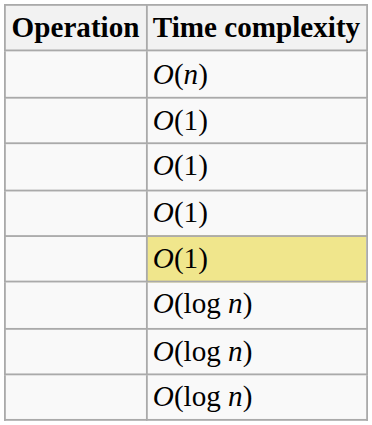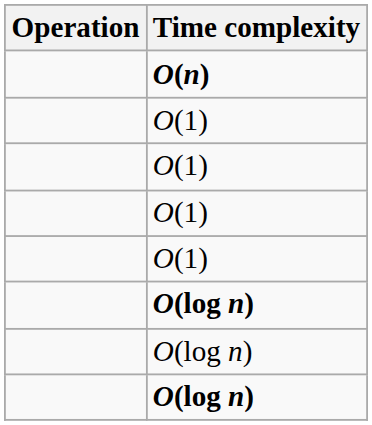(180, 73) normal -> (181, 73) bold
(180, 258) khaki background -> (180, 258) no background
(203, 304) normal -> (203, 304) bold
(203, 397) normal -> (203, 397) bold
